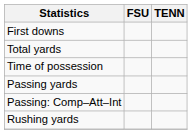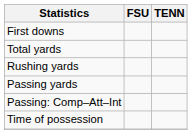rows swapped: (43, 120) <-> (55, 66)
